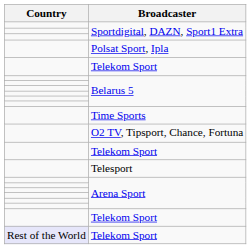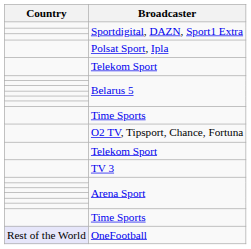(112, 168) Telesport -> (102, 168) TV 3
(124, 217) Telekom Sport -> (118, 217) Time Sports
(124, 235) Telekom Sport -> (119, 235) OneFootball
